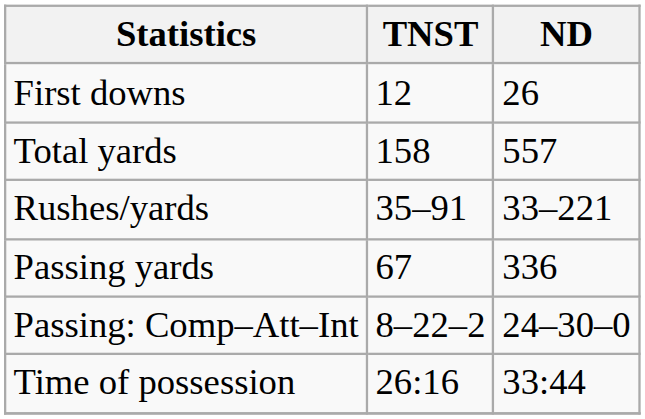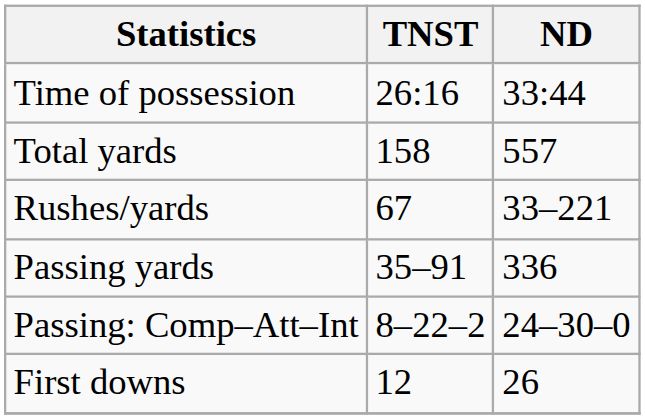rows swapped: (100, 92) <-> (154, 382)
(421, 208) 35–91 -> (394, 208) 67
(394, 266) 67 -> (421, 266) 35–91
